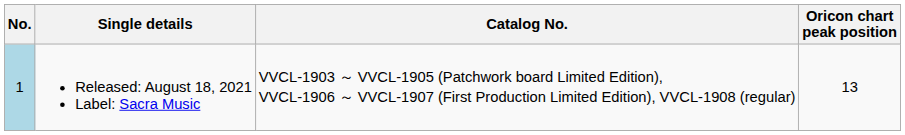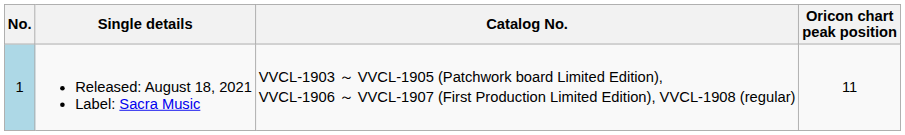(850, 87) 13 -> (850, 87) 11
